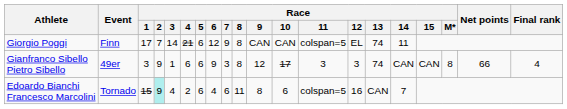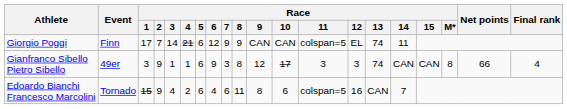(239, 43) 8 -> (239, 43) 9
(188, 64) 6 -> (188, 64) 1
(159, 91) paleturquoise background -> (159, 91) no background
